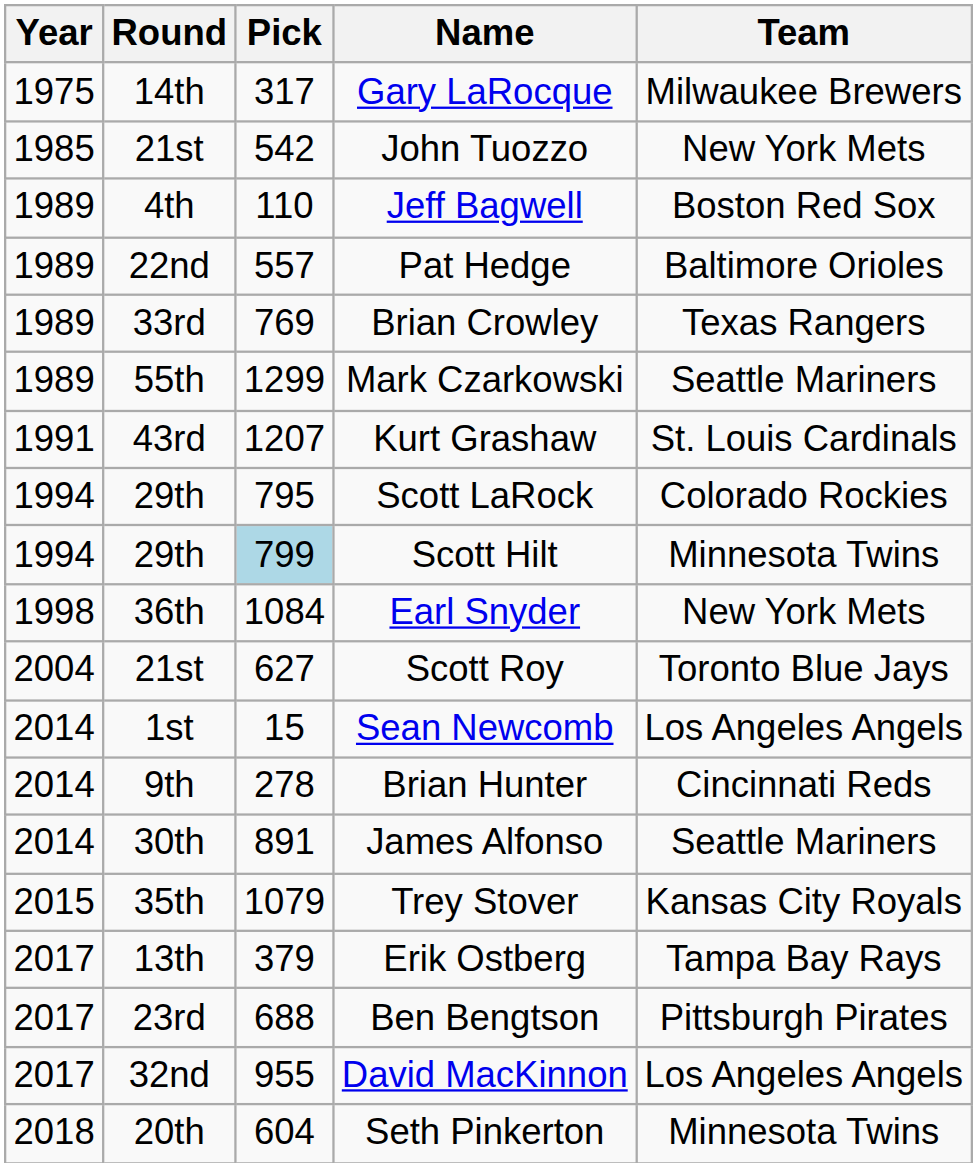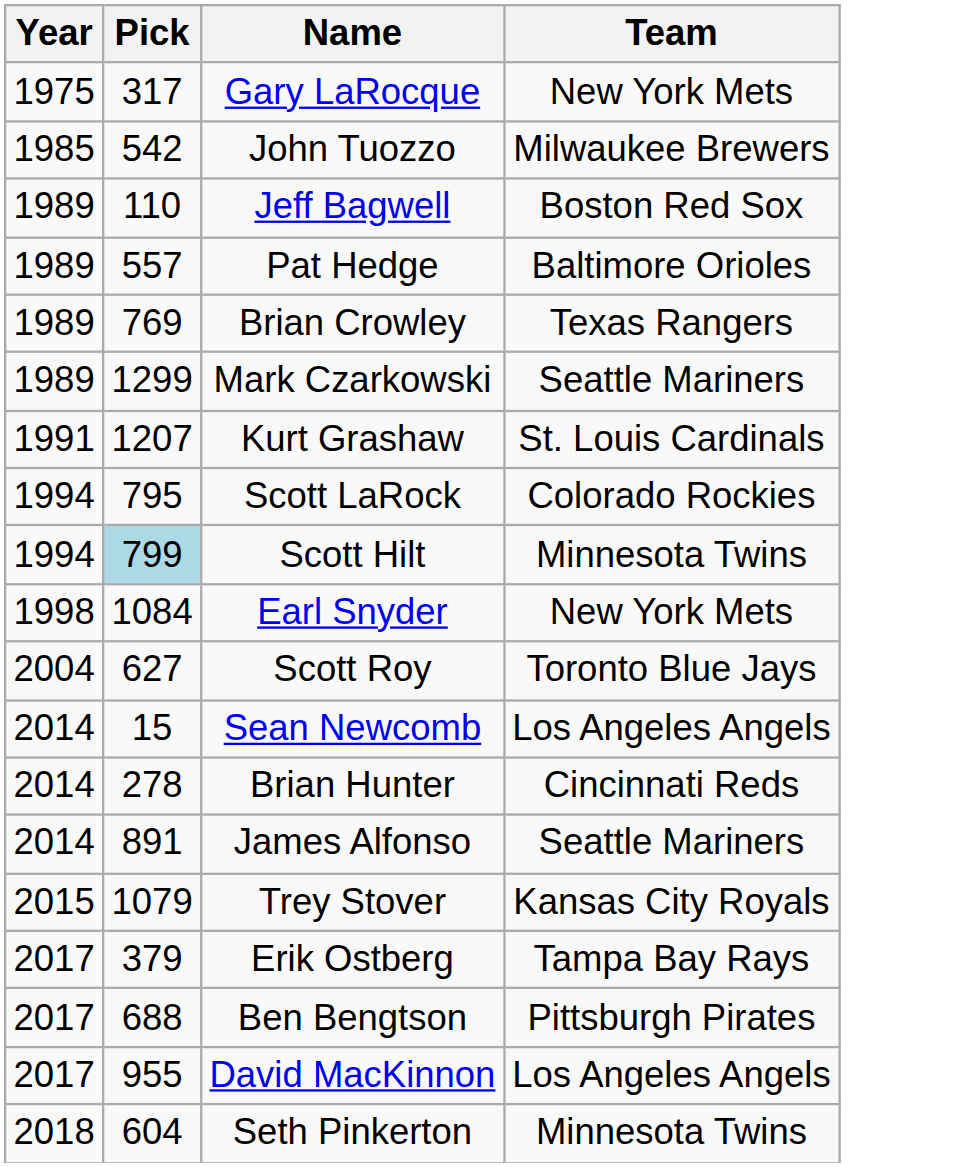- column: (169, 33)
(804, 91) Milwaukee Brewers -> (671, 91) New York Mets
(804, 149) New York Mets -> (671, 149) Milwaukee Brewers
